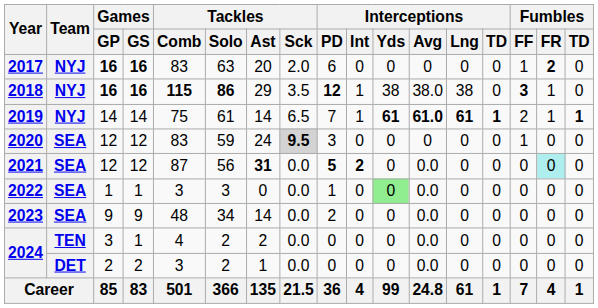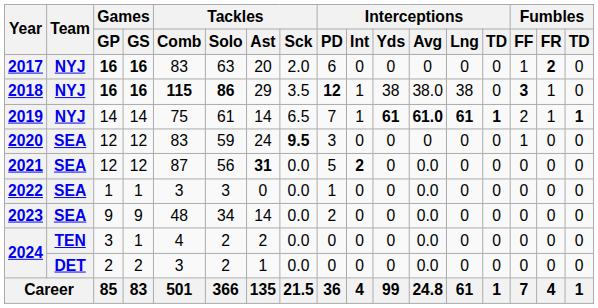(299, 141) lightgrey background -> (299, 141) no background
(332, 166) bold -> (332, 166) normal
(551, 166) paleturquoise background -> (551, 166) no background
(391, 191) lightgreen background -> (391, 191) no background
